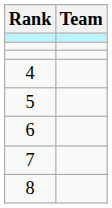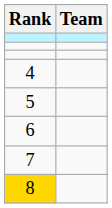(30, 188) no background -> (30, 188) gold background
